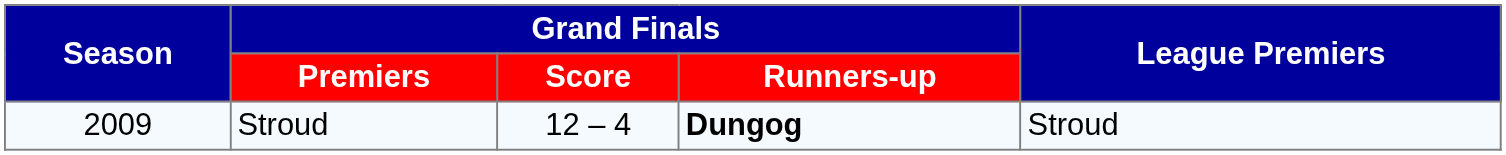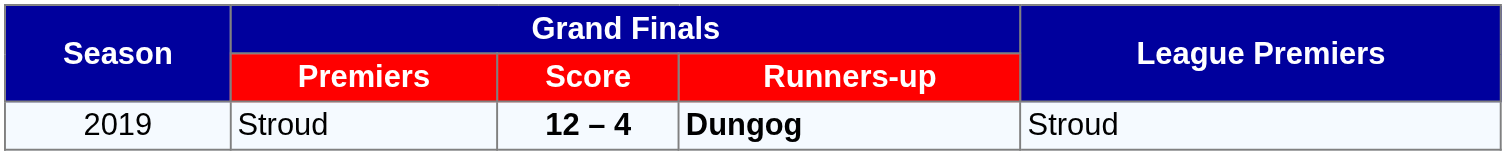(118, 125) 2009 -> (118, 125) 2019
(588, 125) normal -> (588, 125) bold
